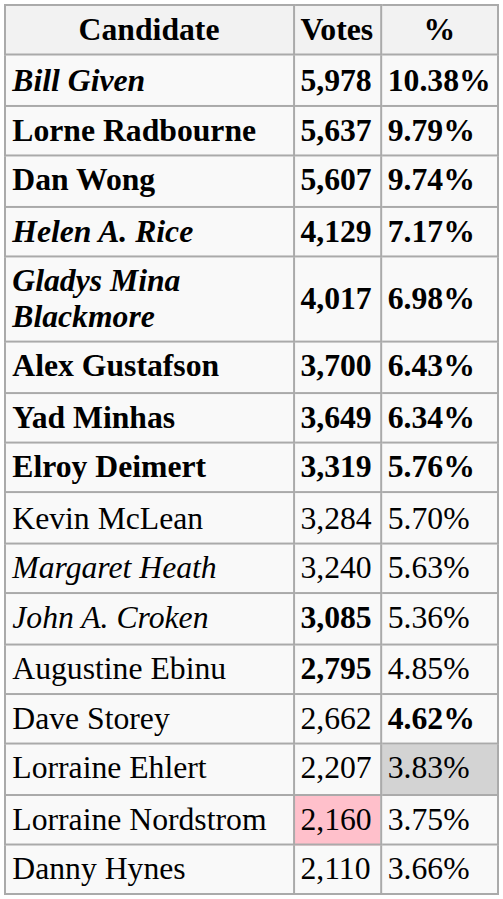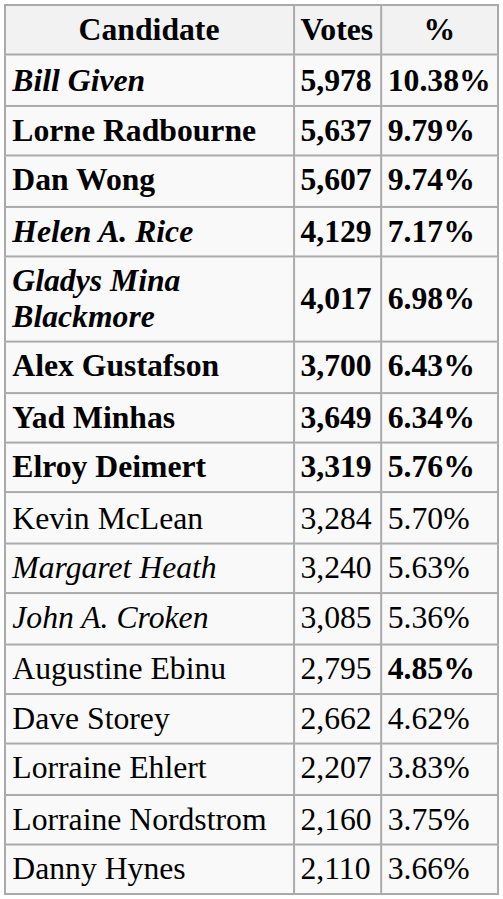(336, 617) bold -> (336, 617) normal
(336, 668) bold -> (336, 668) normal
(429, 668) normal -> (431, 668) bold
(431, 718) bold -> (429, 718) normal
(429, 768) lightgrey background -> (429, 768) no background
(336, 818) pink background -> (336, 818) no background
